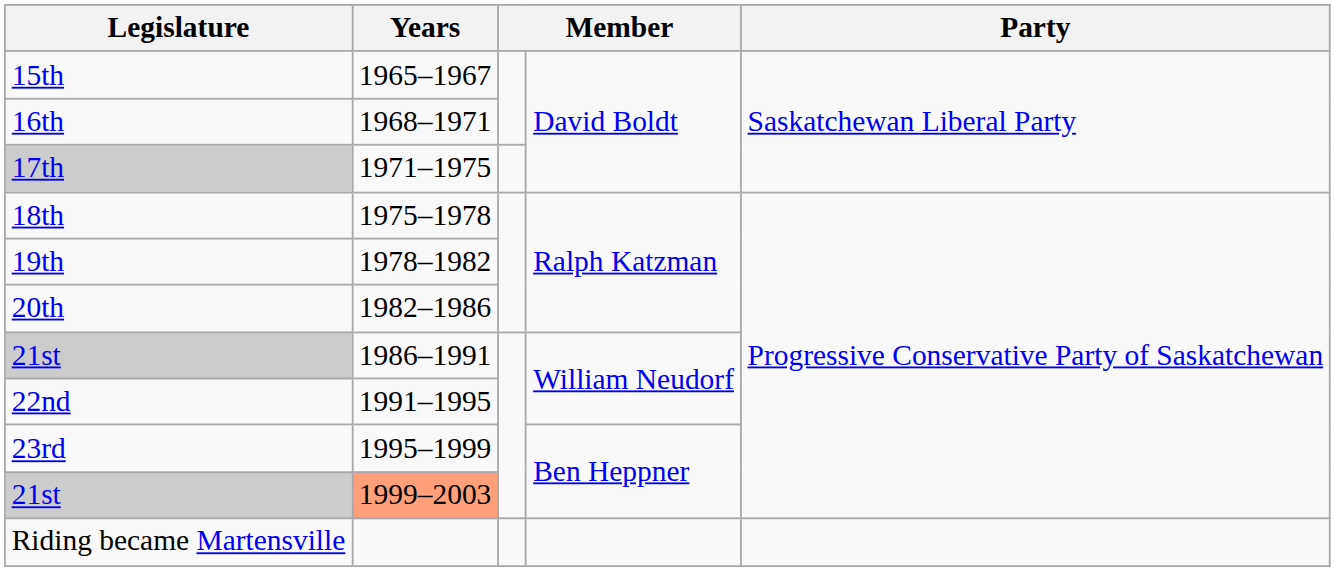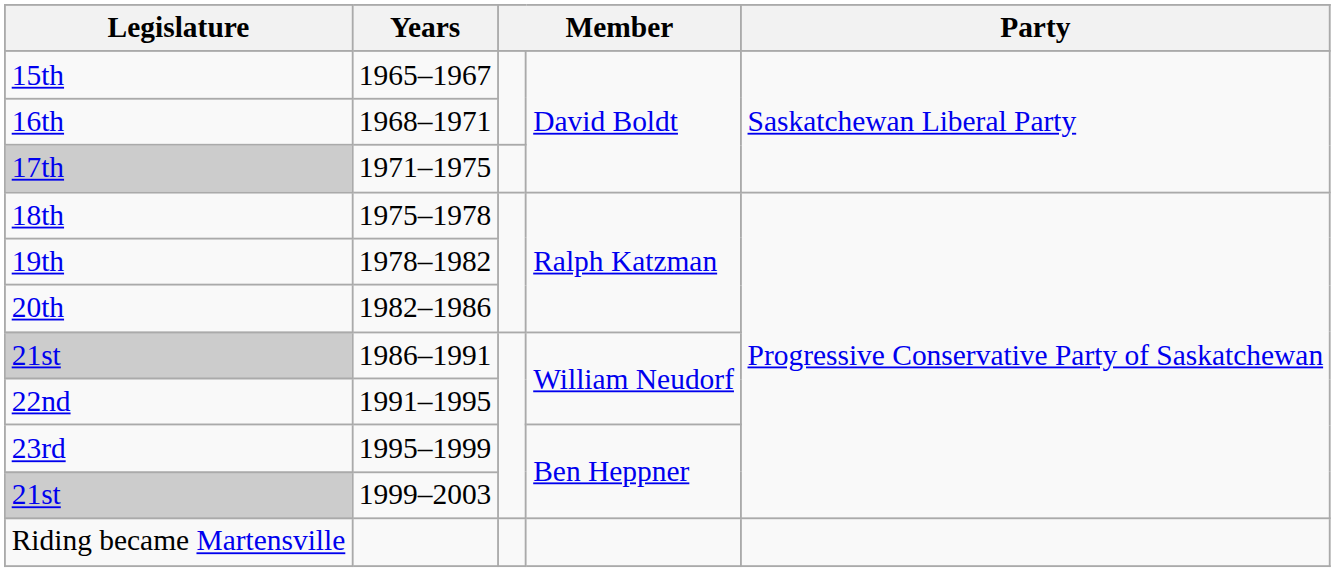(425, 494) lightsalmon background -> (425, 494) no background
